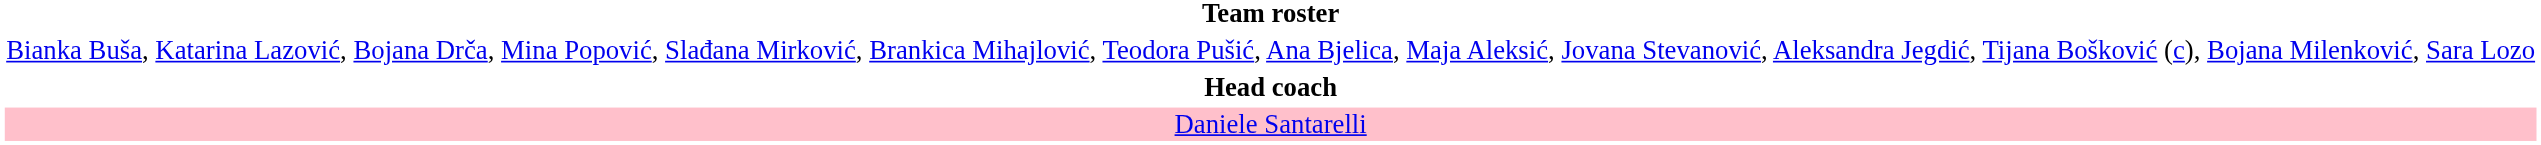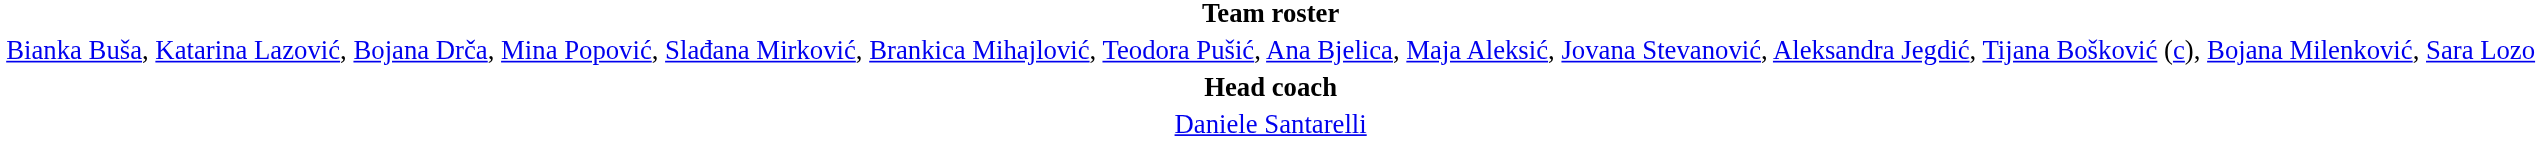(1271, 123) pink background -> (1271, 123) no background
